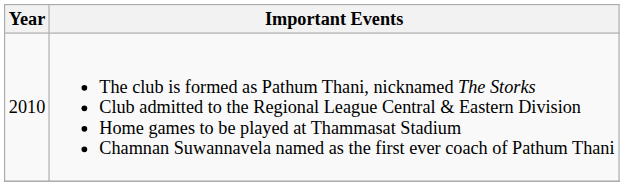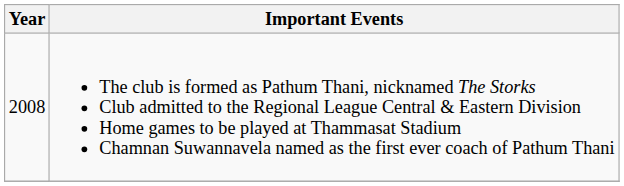(27, 107) 2010 -> (27, 107) 2008
